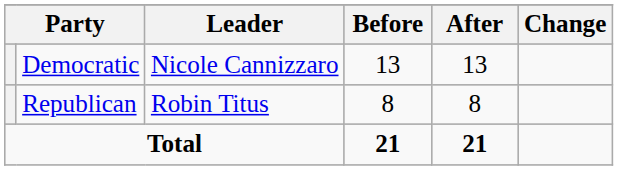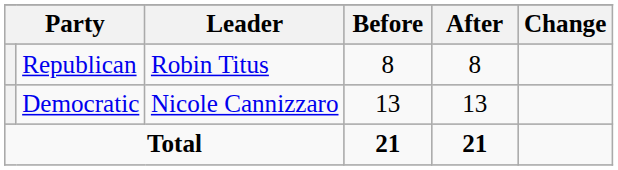rows swapped: (81, 64) <-> (79, 104)
